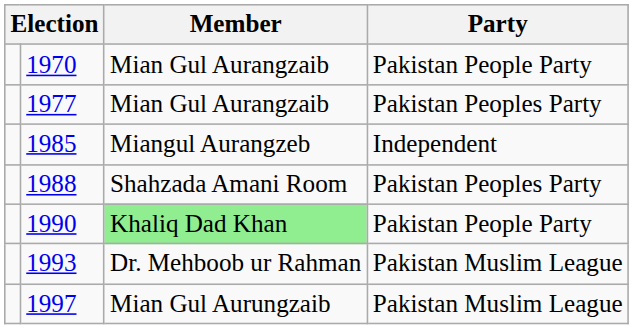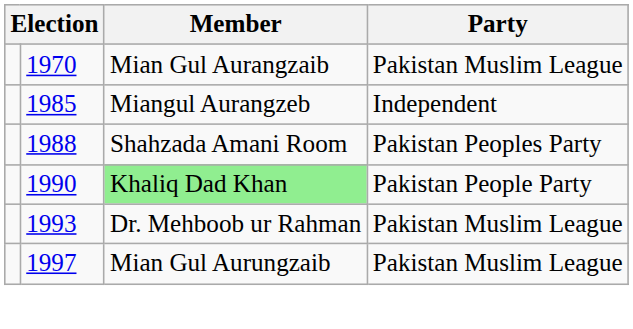(482, 64) Pakistan People Party -> (498, 64) Pakistan Muslim League
- row: (51, 104)
